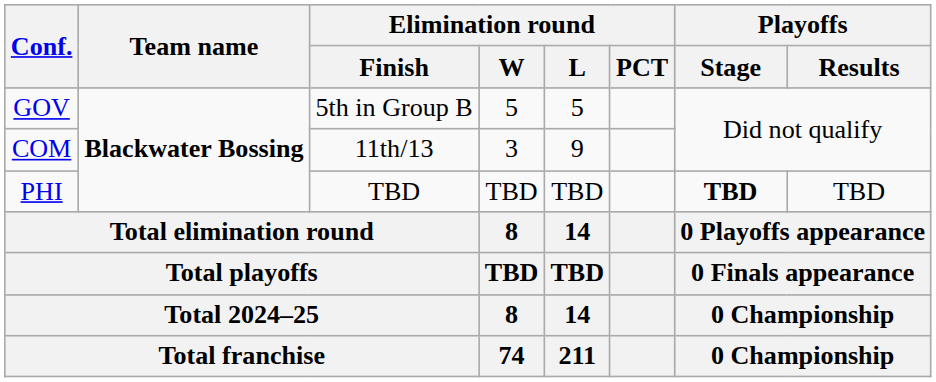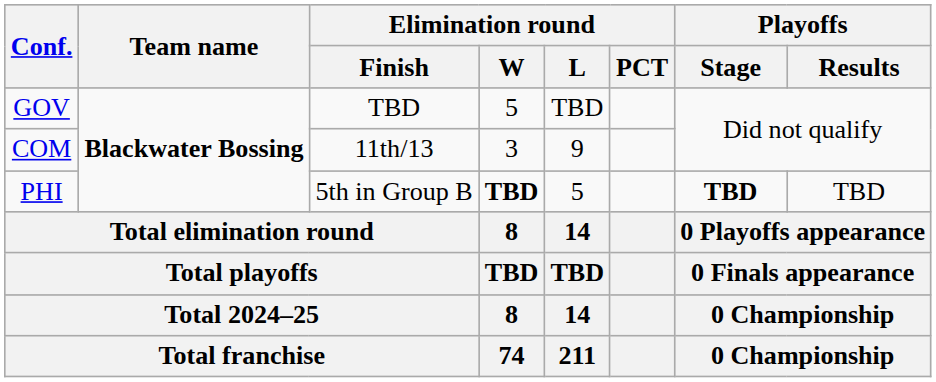(394, 107) 5th in Group B -> (394, 107) TBD
(577, 107) 5 -> (577, 107) TBD
(394, 190) TBD -> (394, 190) 5th in Group B
(512, 190) normal -> (512, 190) bold
(577, 190) TBD -> (577, 190) 5
